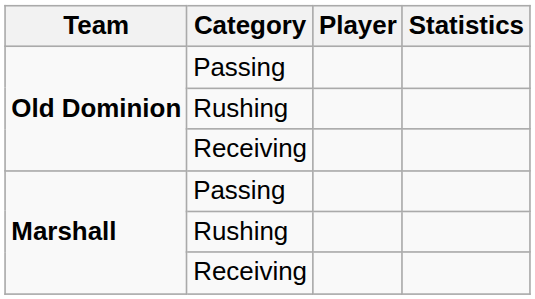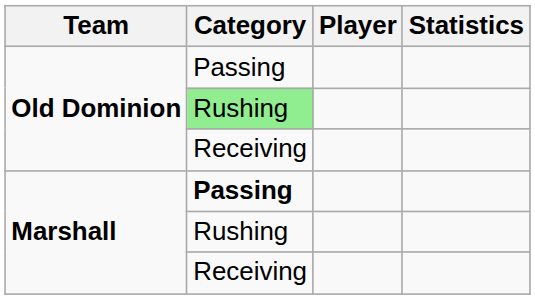(241, 108) no background -> (241, 108) lightgreen background
(239, 190) normal -> (243, 190) bold
